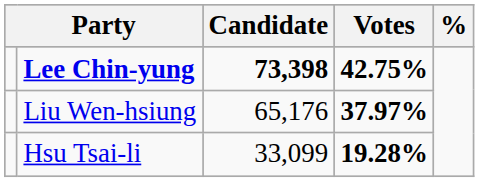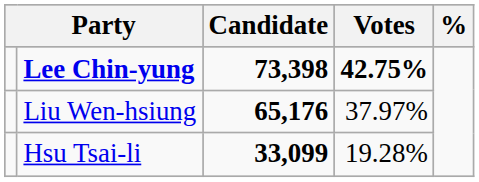(291, 111) normal -> (291, 111) bold
(384, 111) bold -> (386, 111) normal
(291, 153) normal -> (291, 153) bold
(384, 153) bold -> (386, 153) normal
